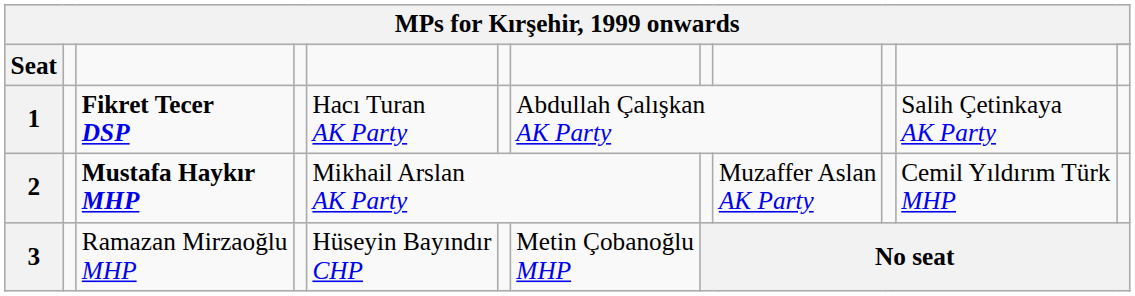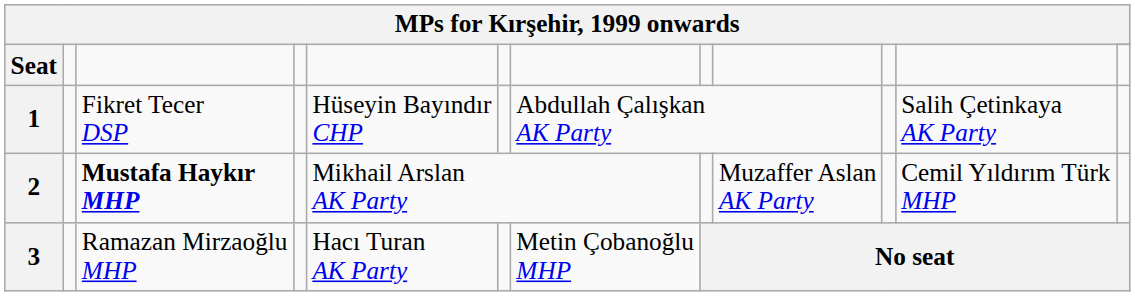(148, 118) bold -> (143, 118) normal
(369, 118) Hacı Turan AK Party -> (402, 118) Hüseyin Bayındır CHP
(402, 256) Hüseyin Bayındır CHP -> (369, 256) Hacı Turan AK Party
